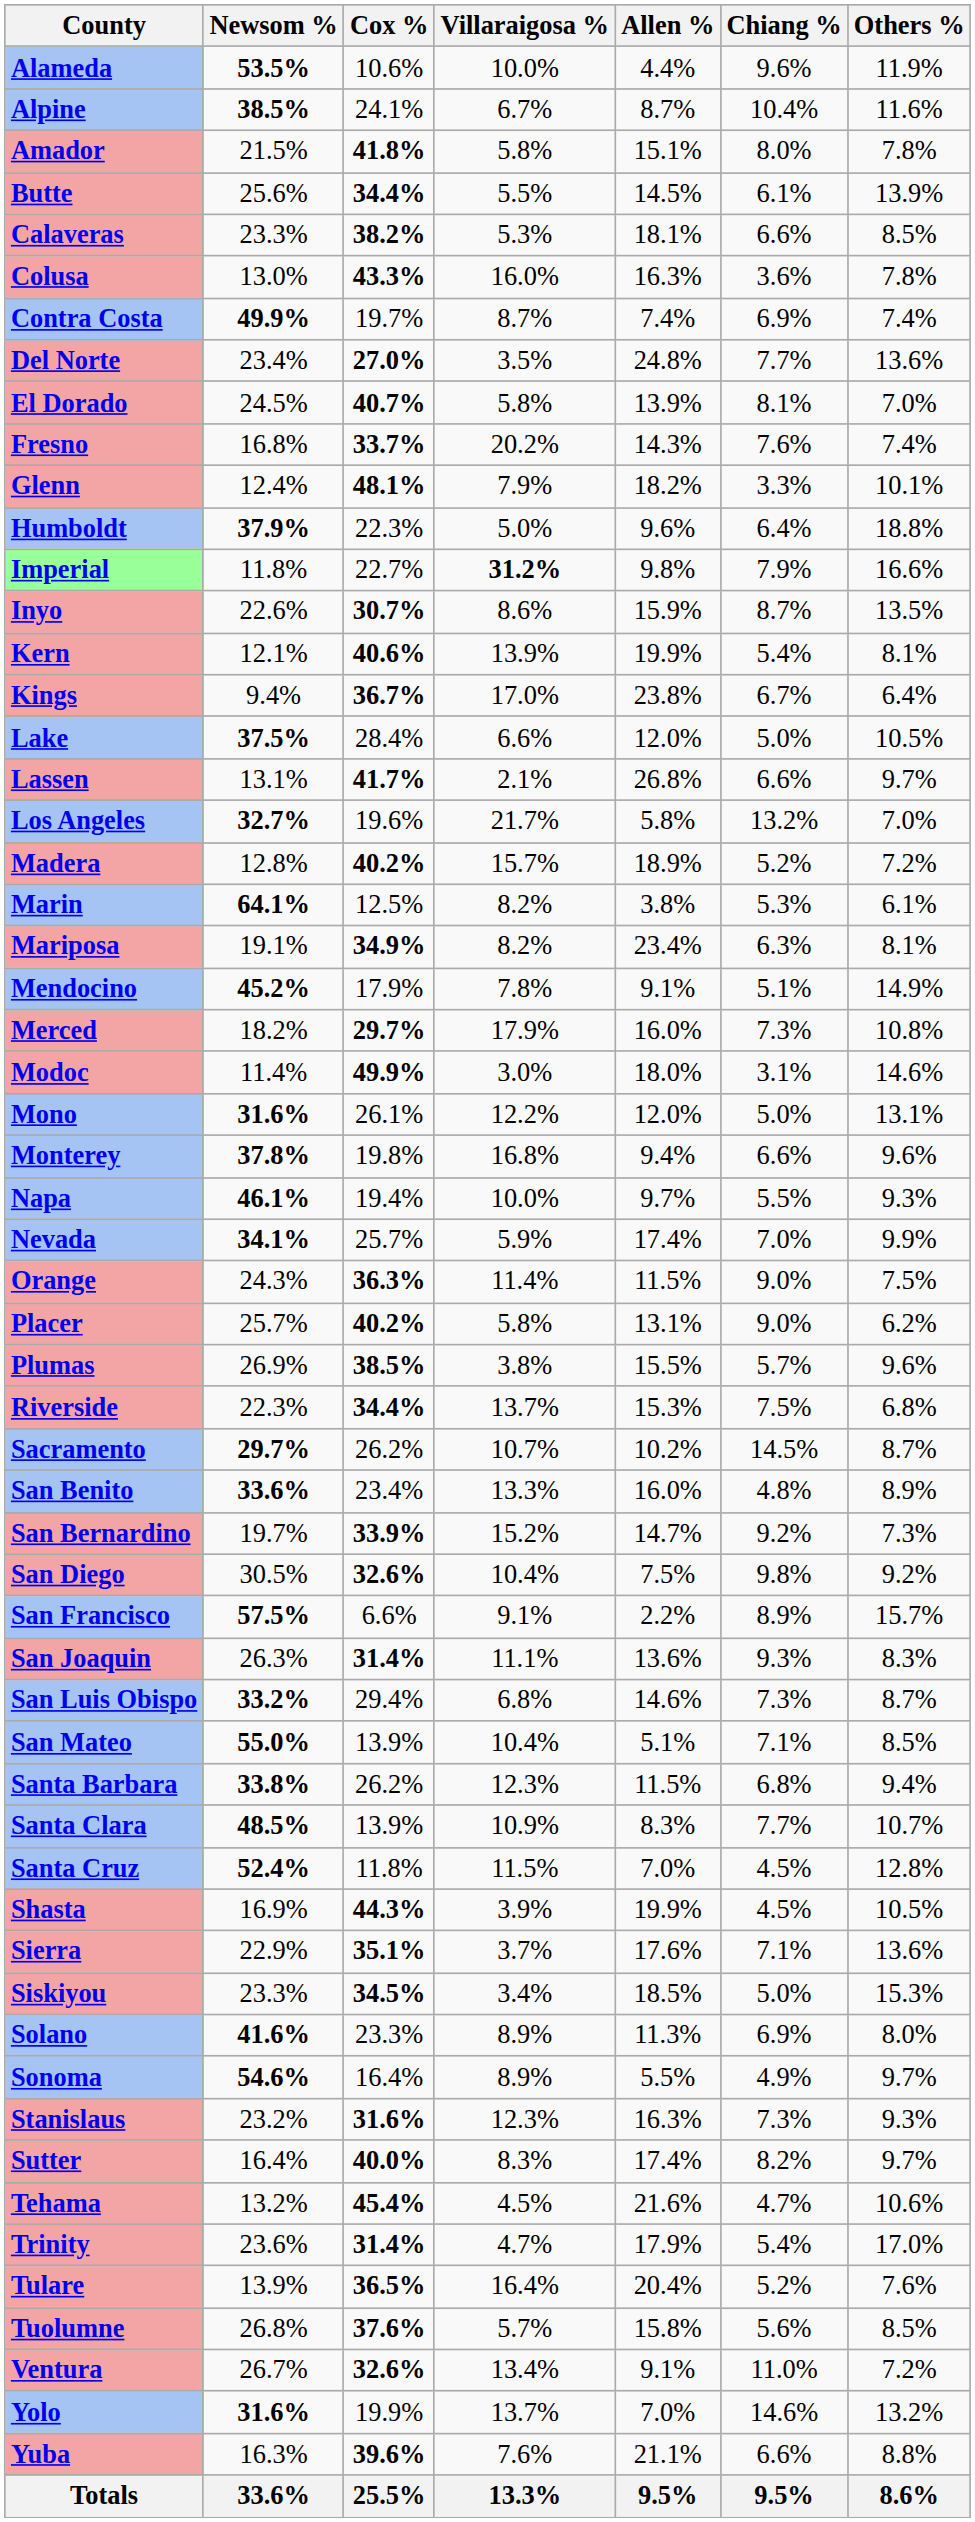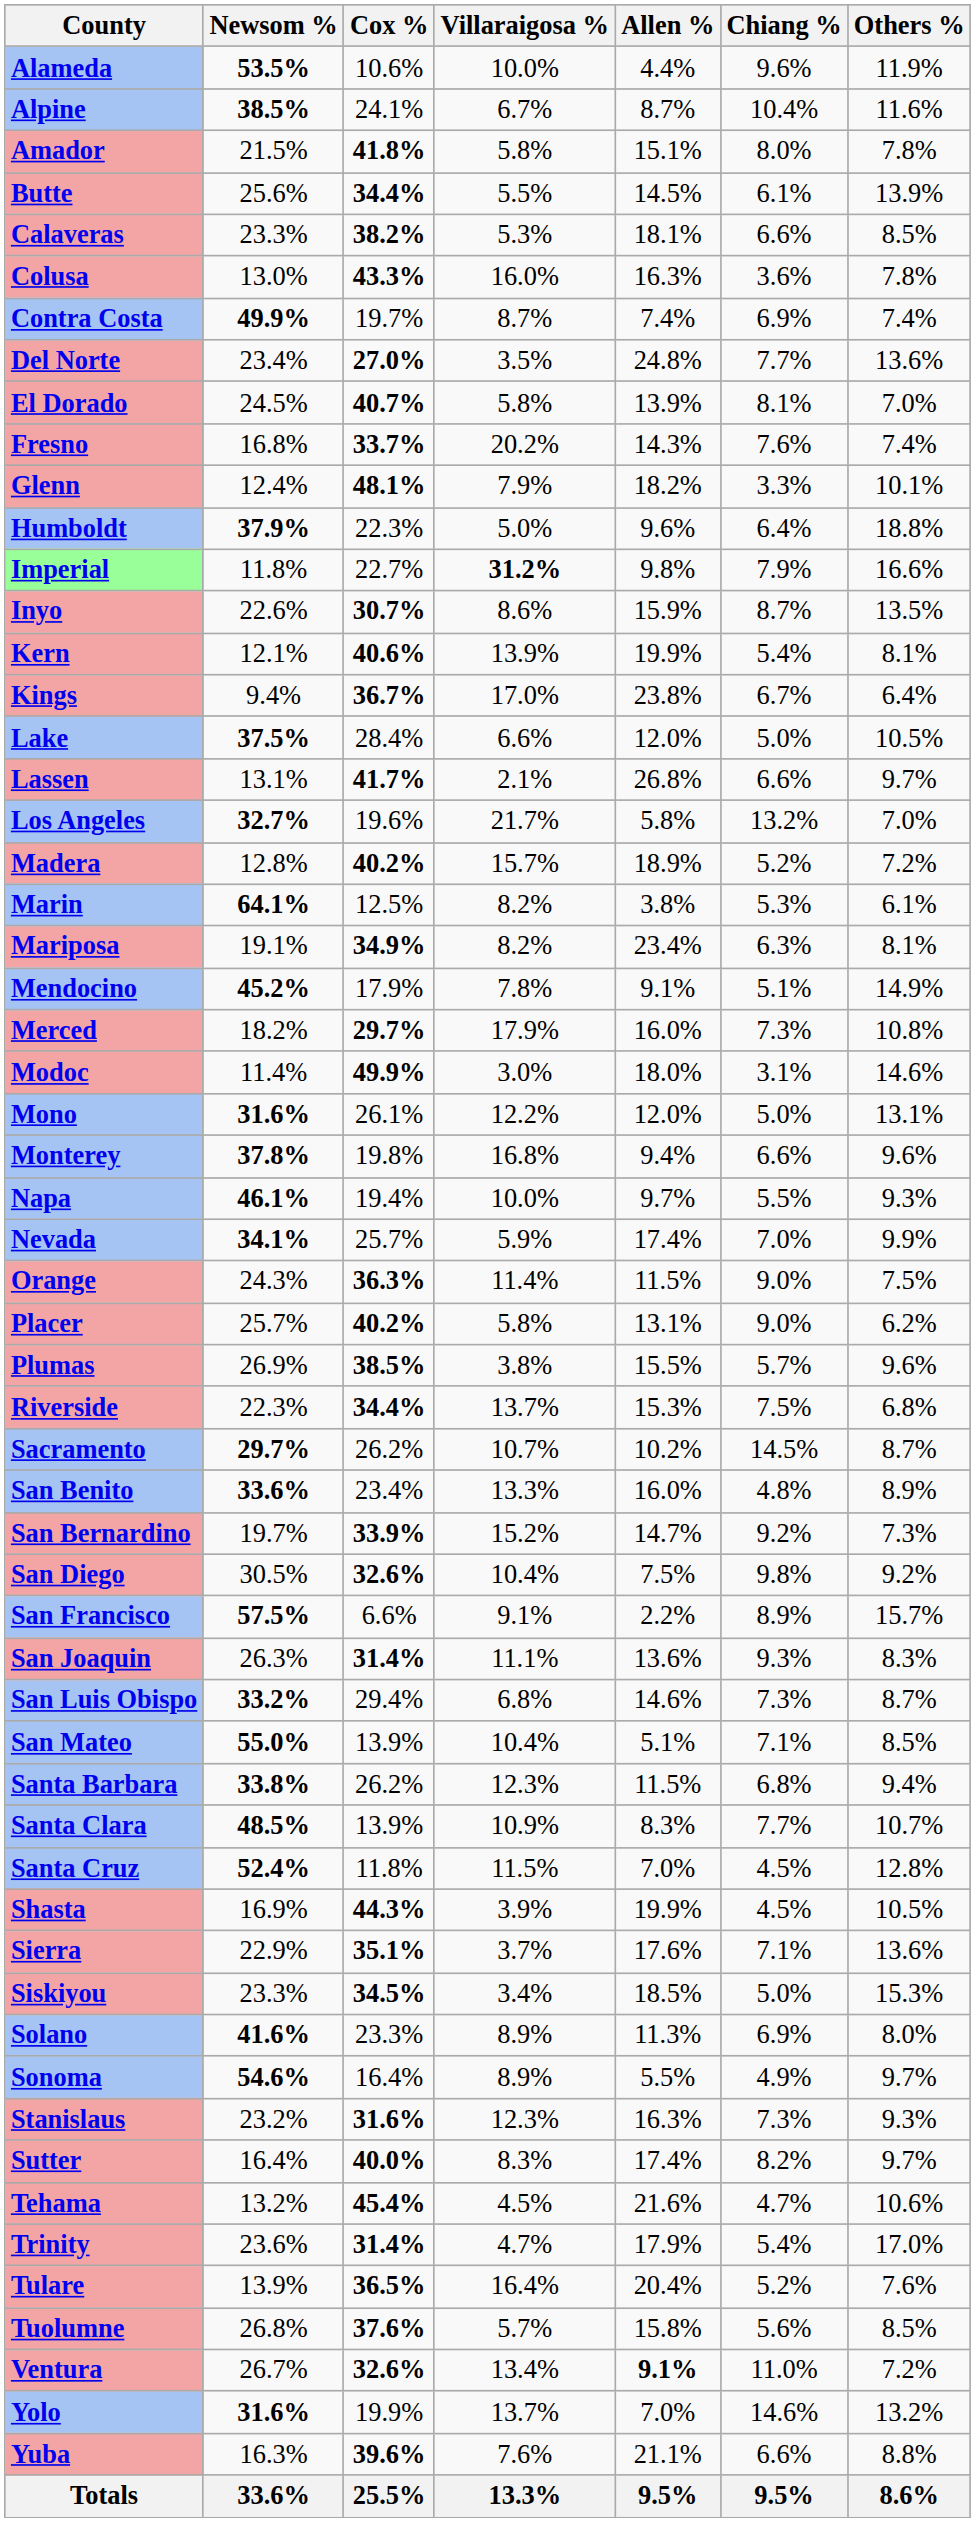(668, 2370) normal -> (668, 2370) bold
